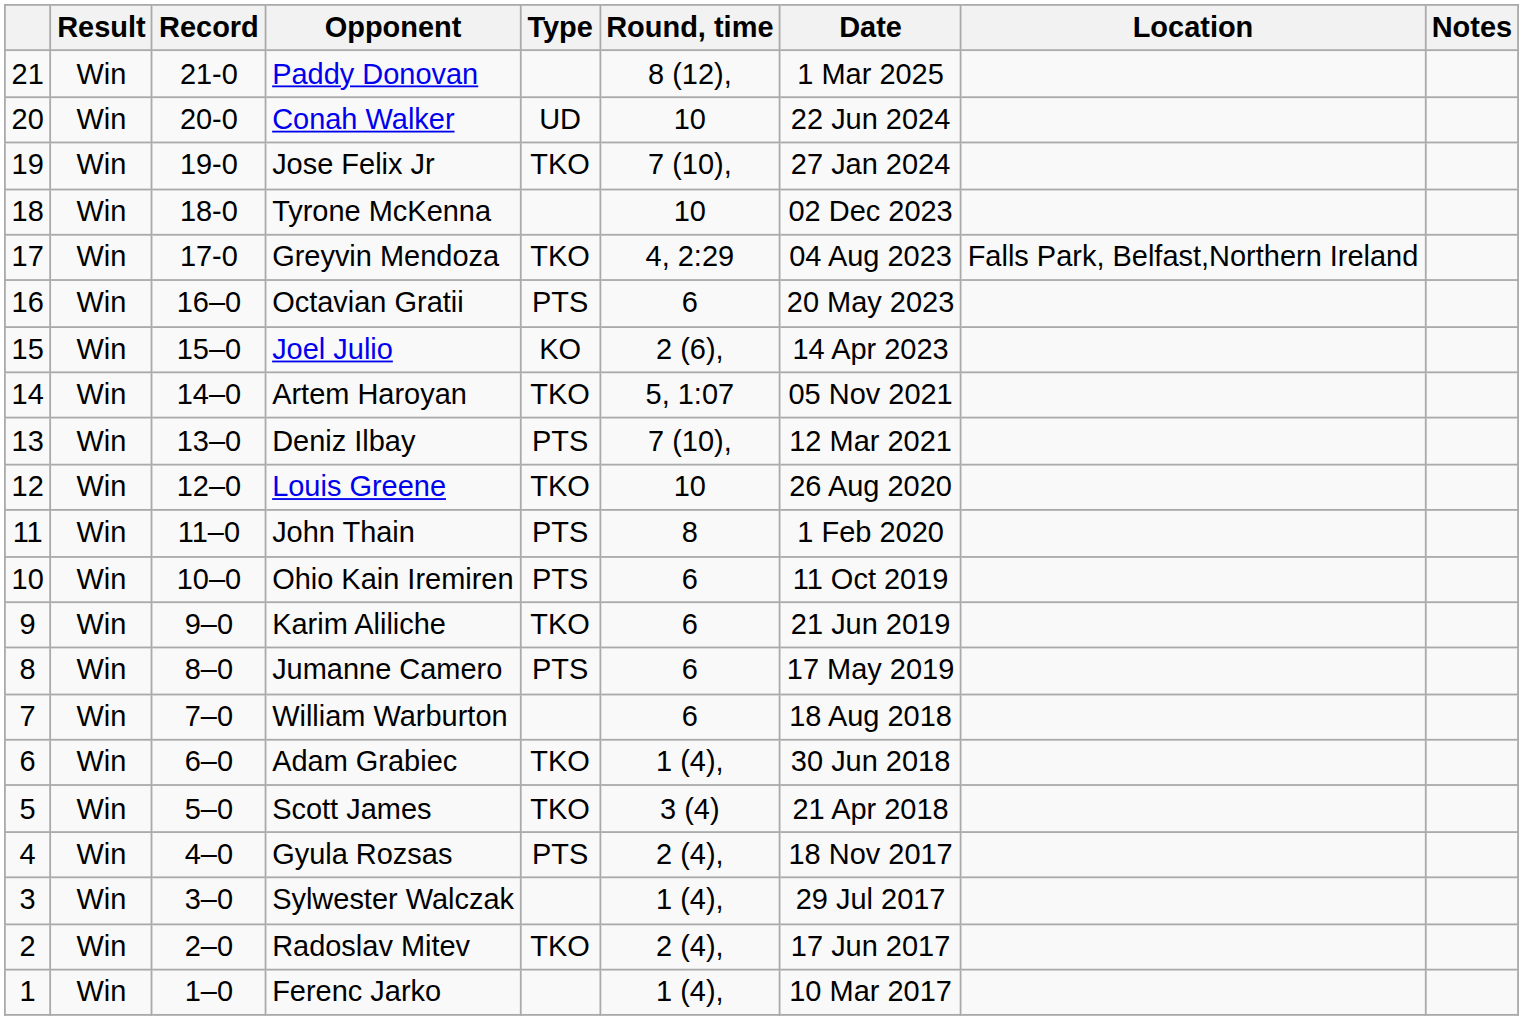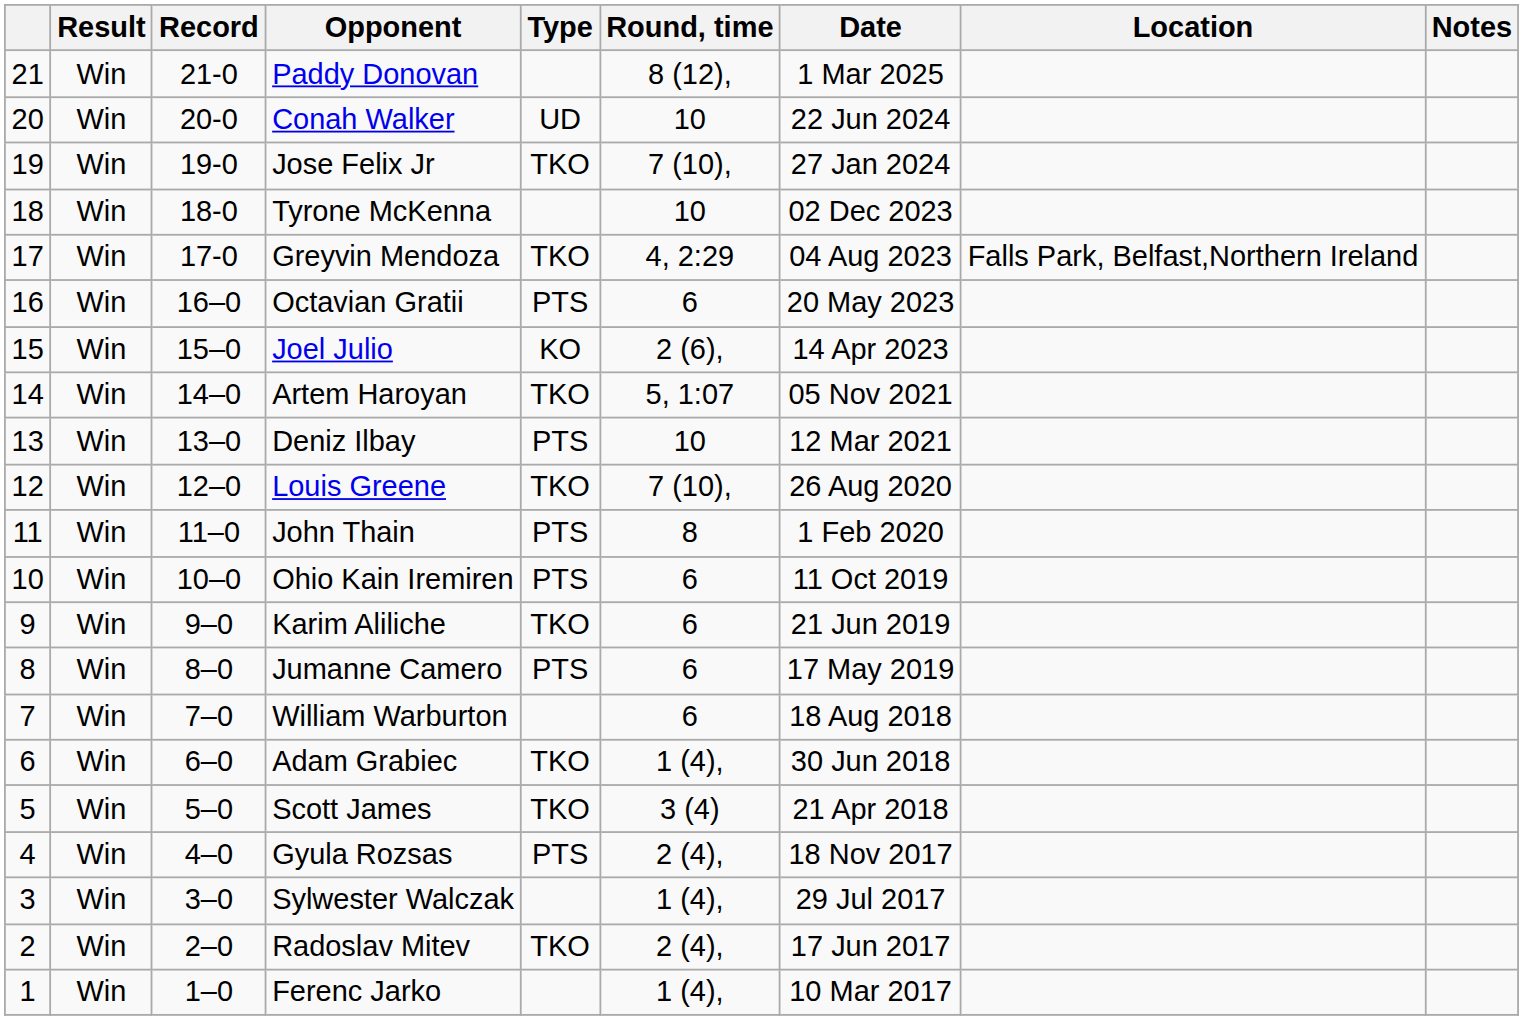(690, 440) 7 (10), -> (690, 440) 10
(690, 486) 10 -> (690, 486) 7 (10),
